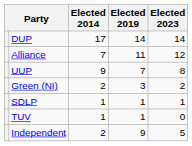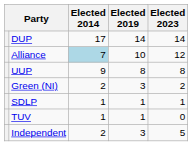(103, 55) no background -> (103, 55) lightblue background
(140, 55) 11 -> (140, 55) 10
(143, 70) 7 -> (143, 70) 8
(143, 133) 9 -> (143, 133) 3
